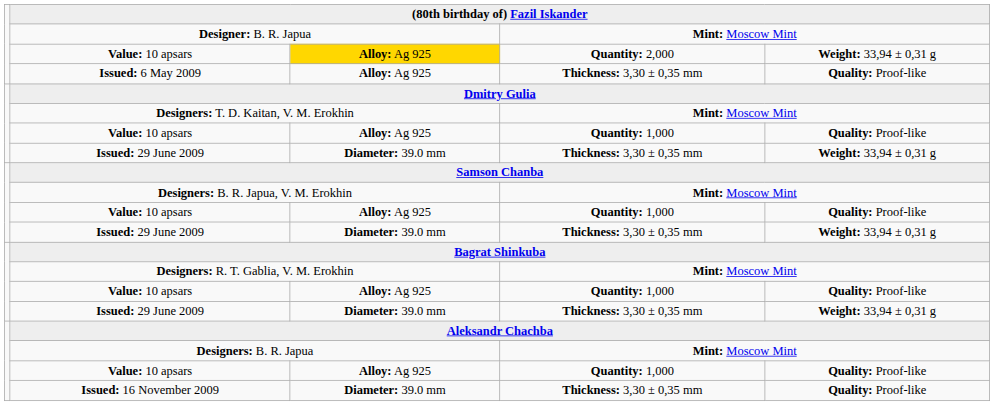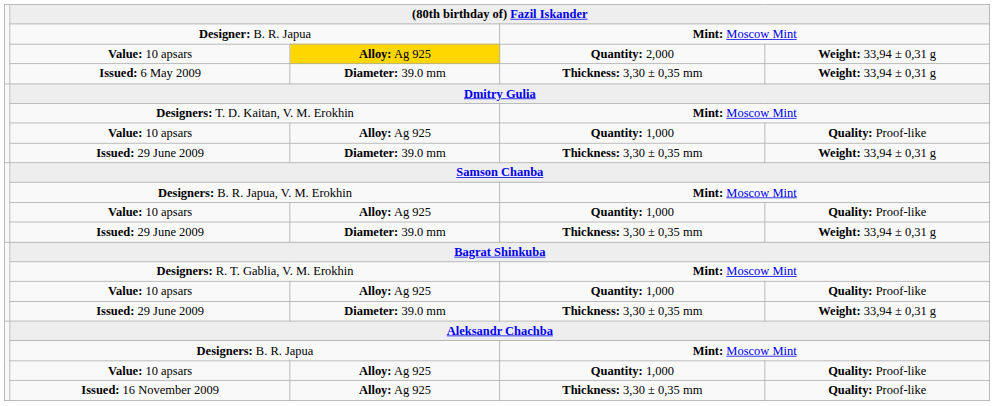(395, 73) Alloy: Ag 925 -> (395, 73) Diameter: 39.0 mm
(877, 73) Quality: Proof-like -> (877, 73) Weight: 33,94 ± 0,31 g
(395, 390) Diameter: 39.0 mm -> (395, 390) Alloy: Ag 925
